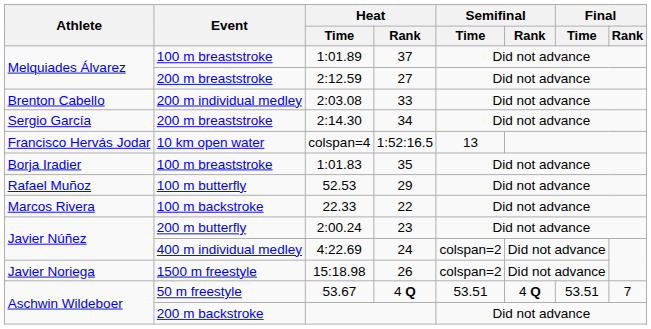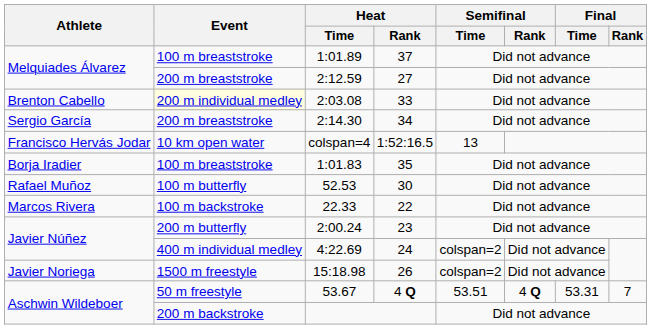(229, 100) no background -> (229, 100) lightyellow background
(405, 185) 29 -> (405, 185) 30
(582, 292) 53.51 -> (582, 292) 53.31
